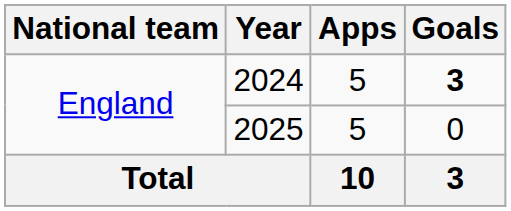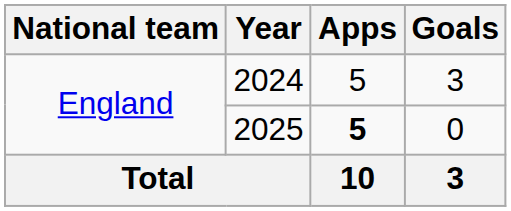(455, 79) bold -> (455, 79) normal
(358, 129) normal -> (358, 129) bold
